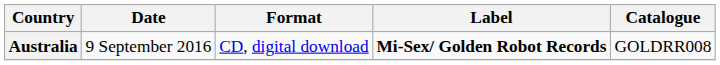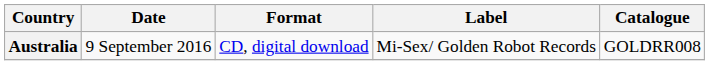(492, 45) bold -> (486, 45) normal
